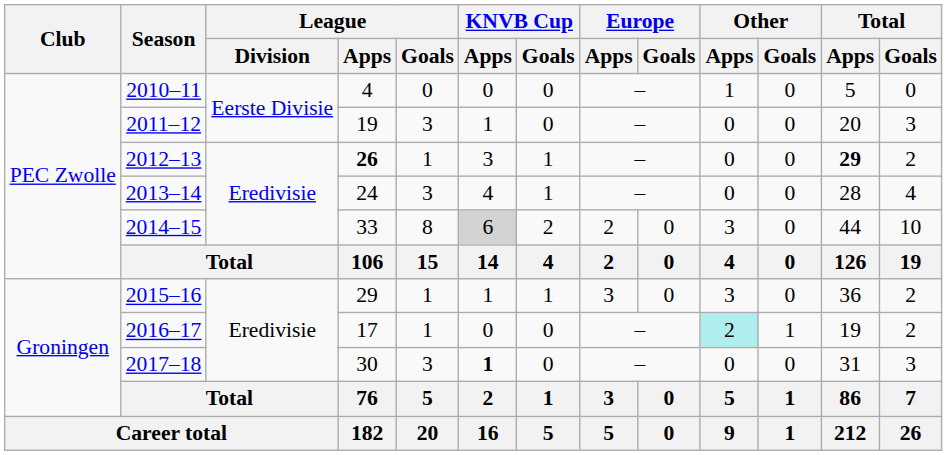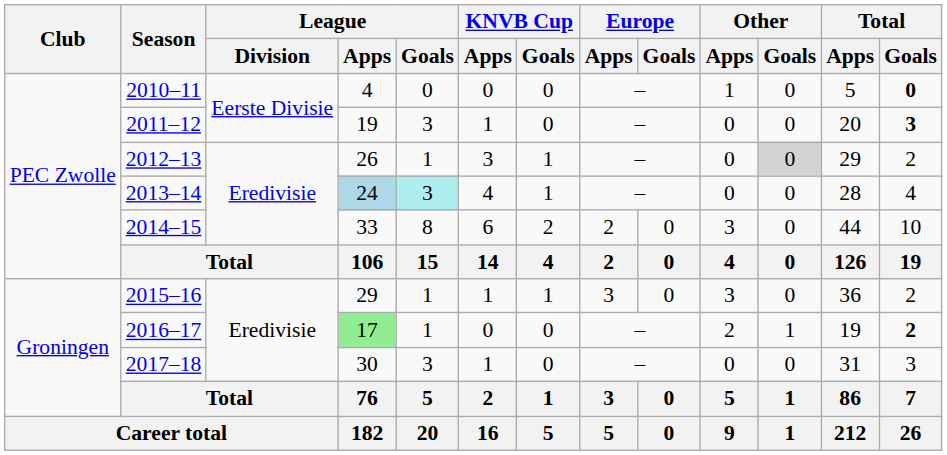(911, 90) normal -> (911, 90) bold
(911, 124) normal -> (911, 124) bold
(367, 158) bold -> (367, 158) normal
(790, 158) no background -> (790, 158) lightgrey background
(850, 158) bold -> (850, 158) normal
(367, 192) no background -> (367, 192) lightblue background
(427, 192) no background -> (427, 192) paleturquoise background
(488, 227) lightgrey background -> (488, 227) no background
(367, 329) no background -> (367, 329) lightgreen background
(729, 329) paleturquoise background -> (729, 329) no background
(911, 329) normal -> (911, 329) bold
(488, 364) bold -> (488, 364) normal
